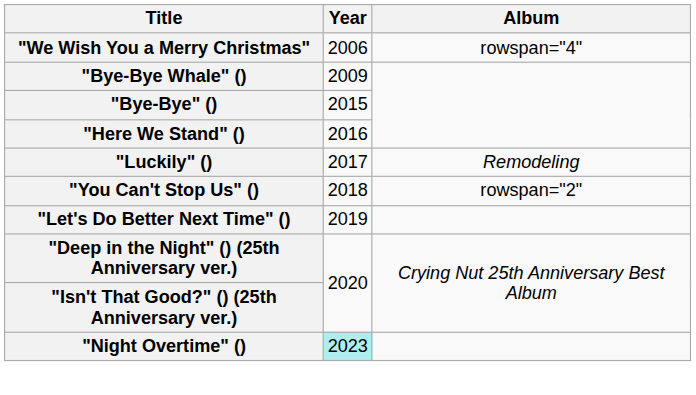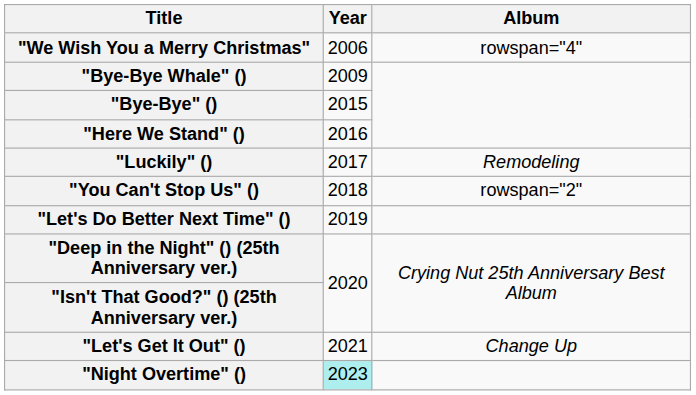+ row: (164, 346)
